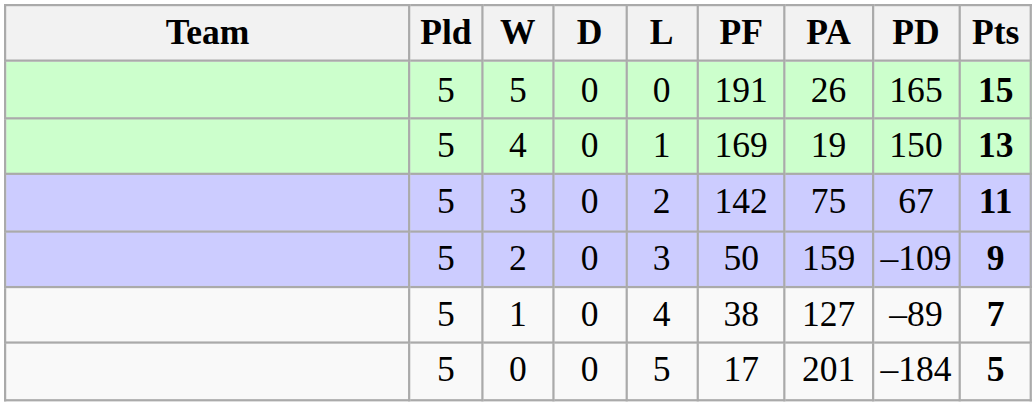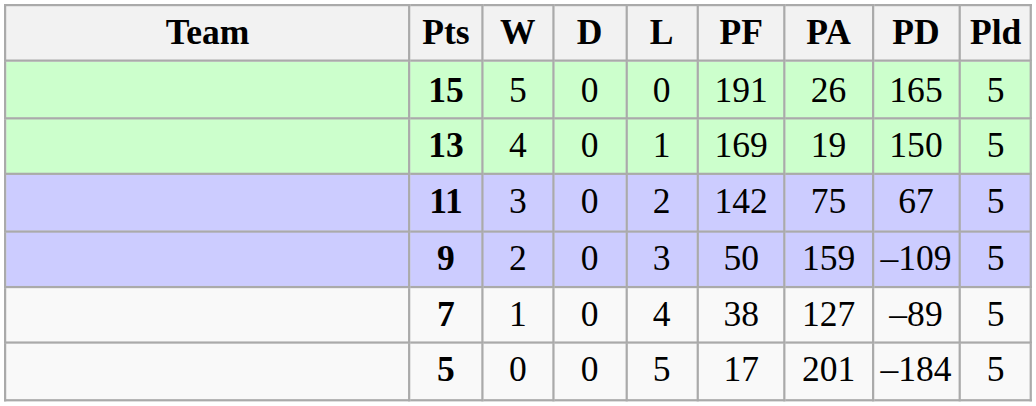columns swapped: (446, 32) <-> (996, 32)
